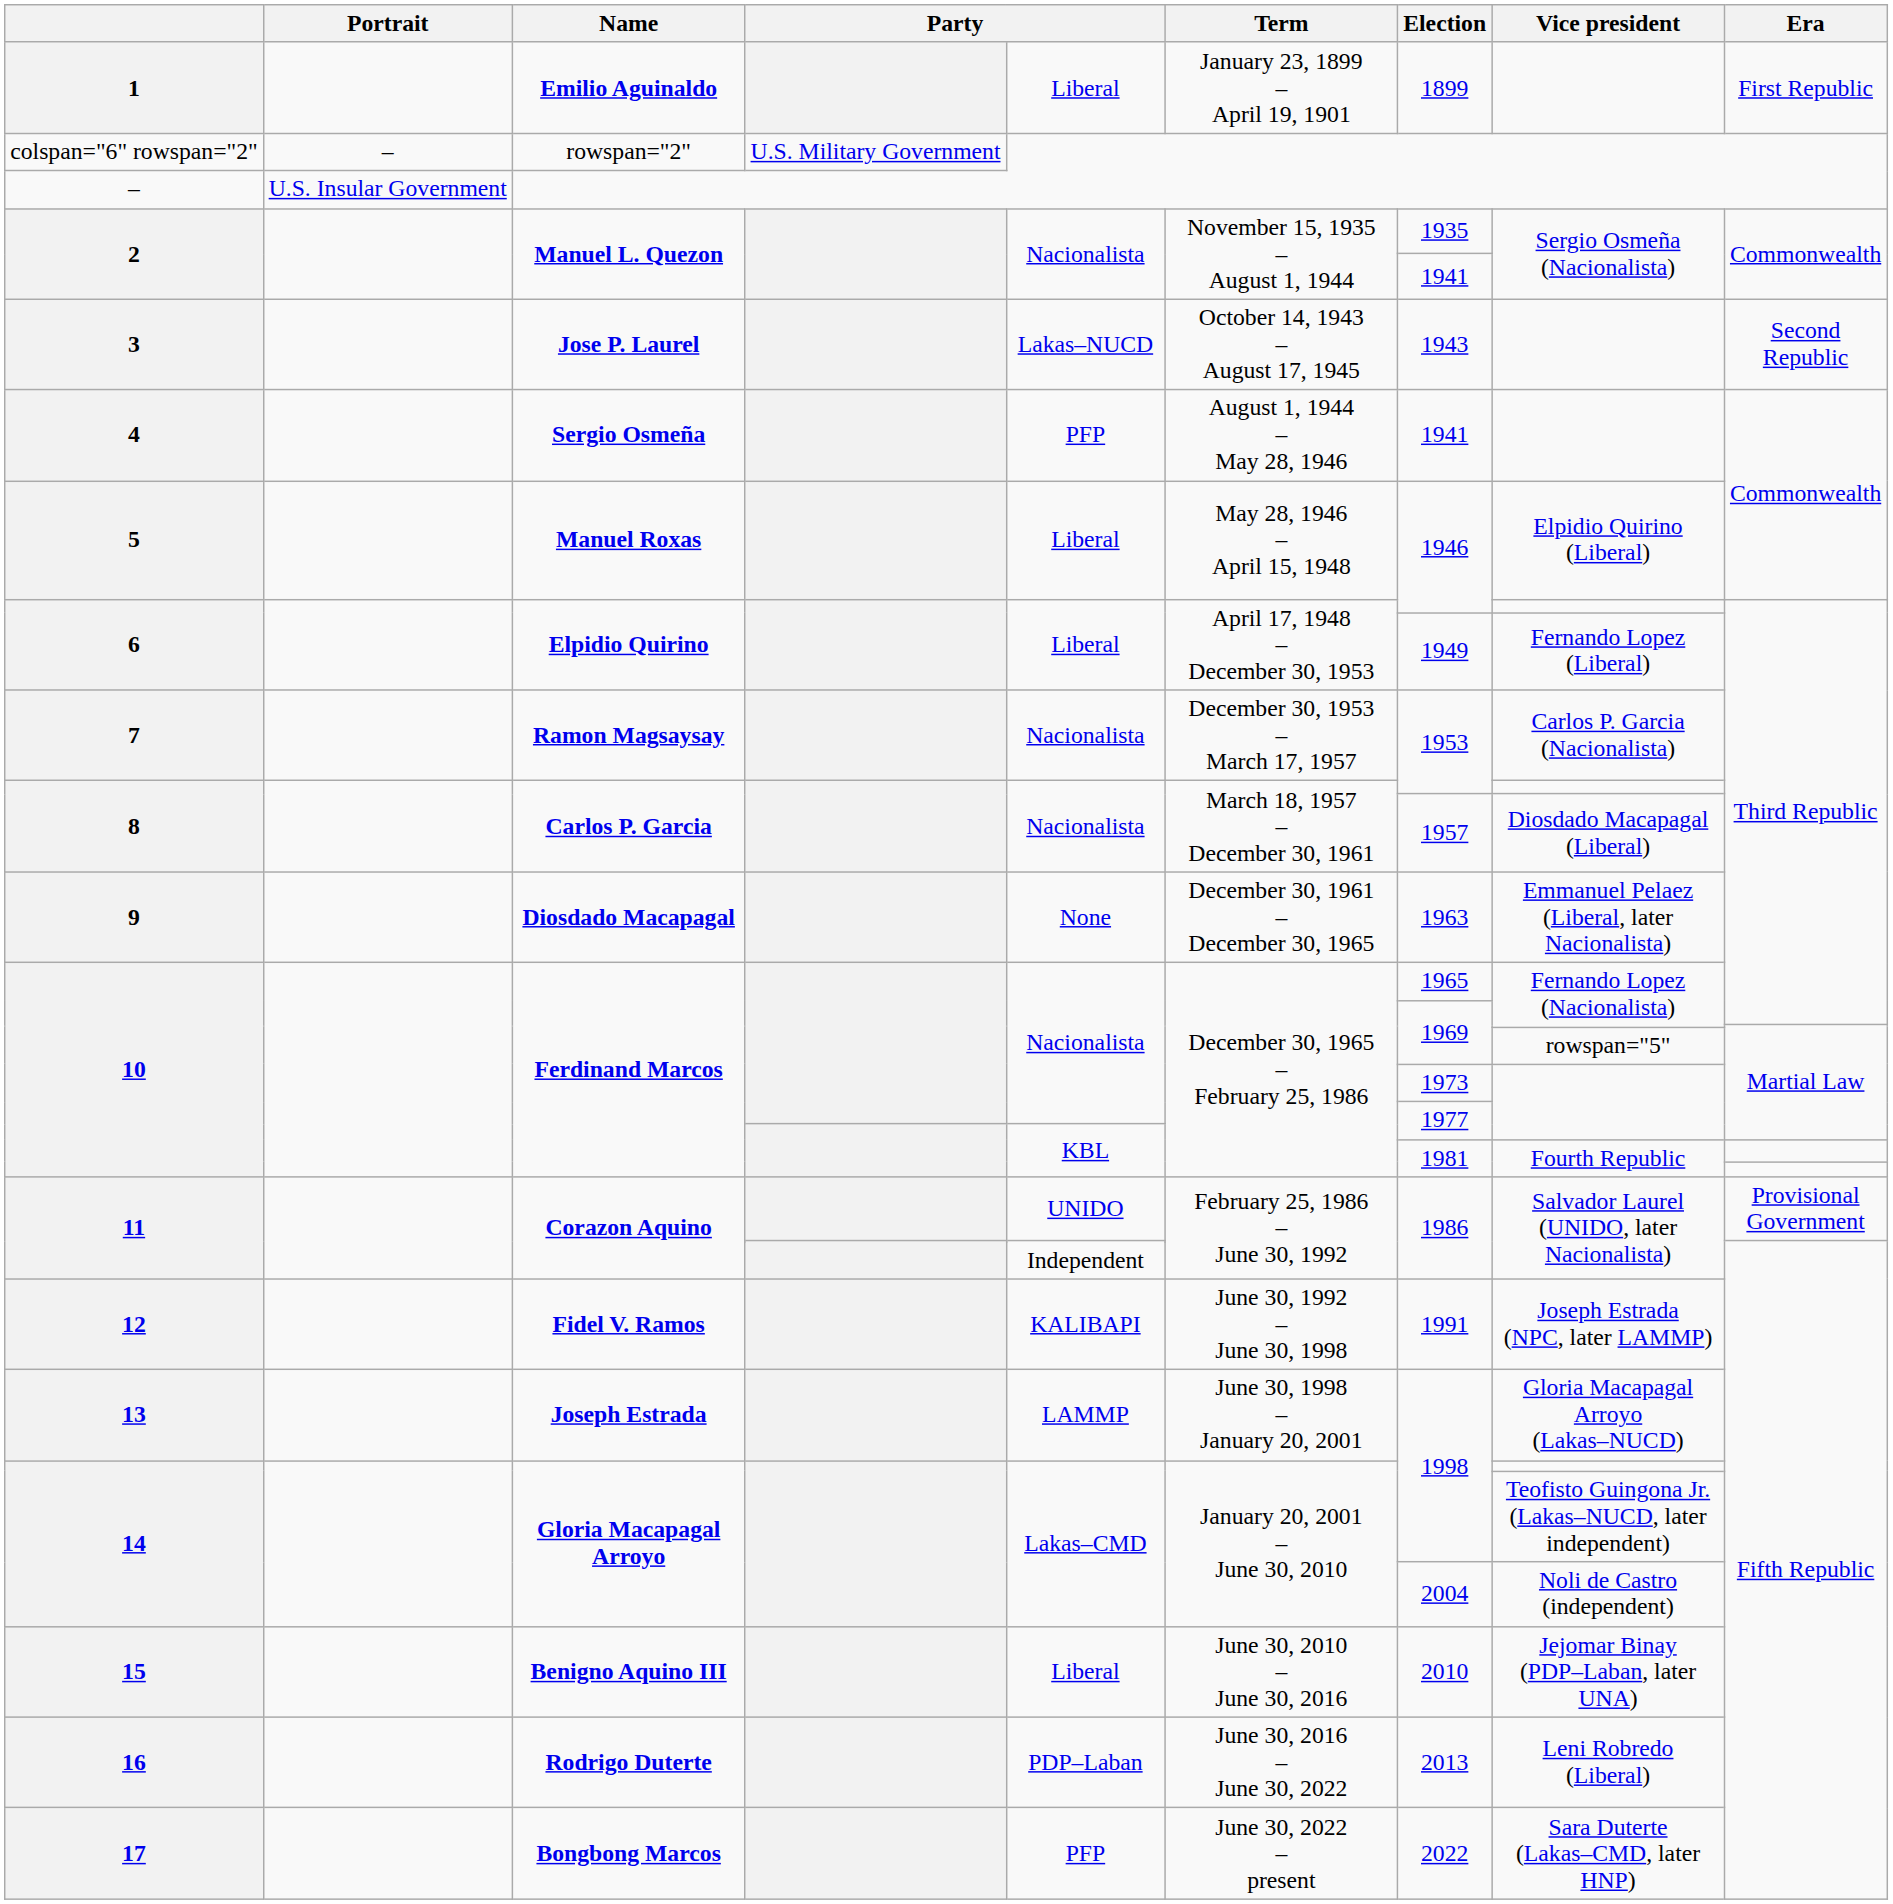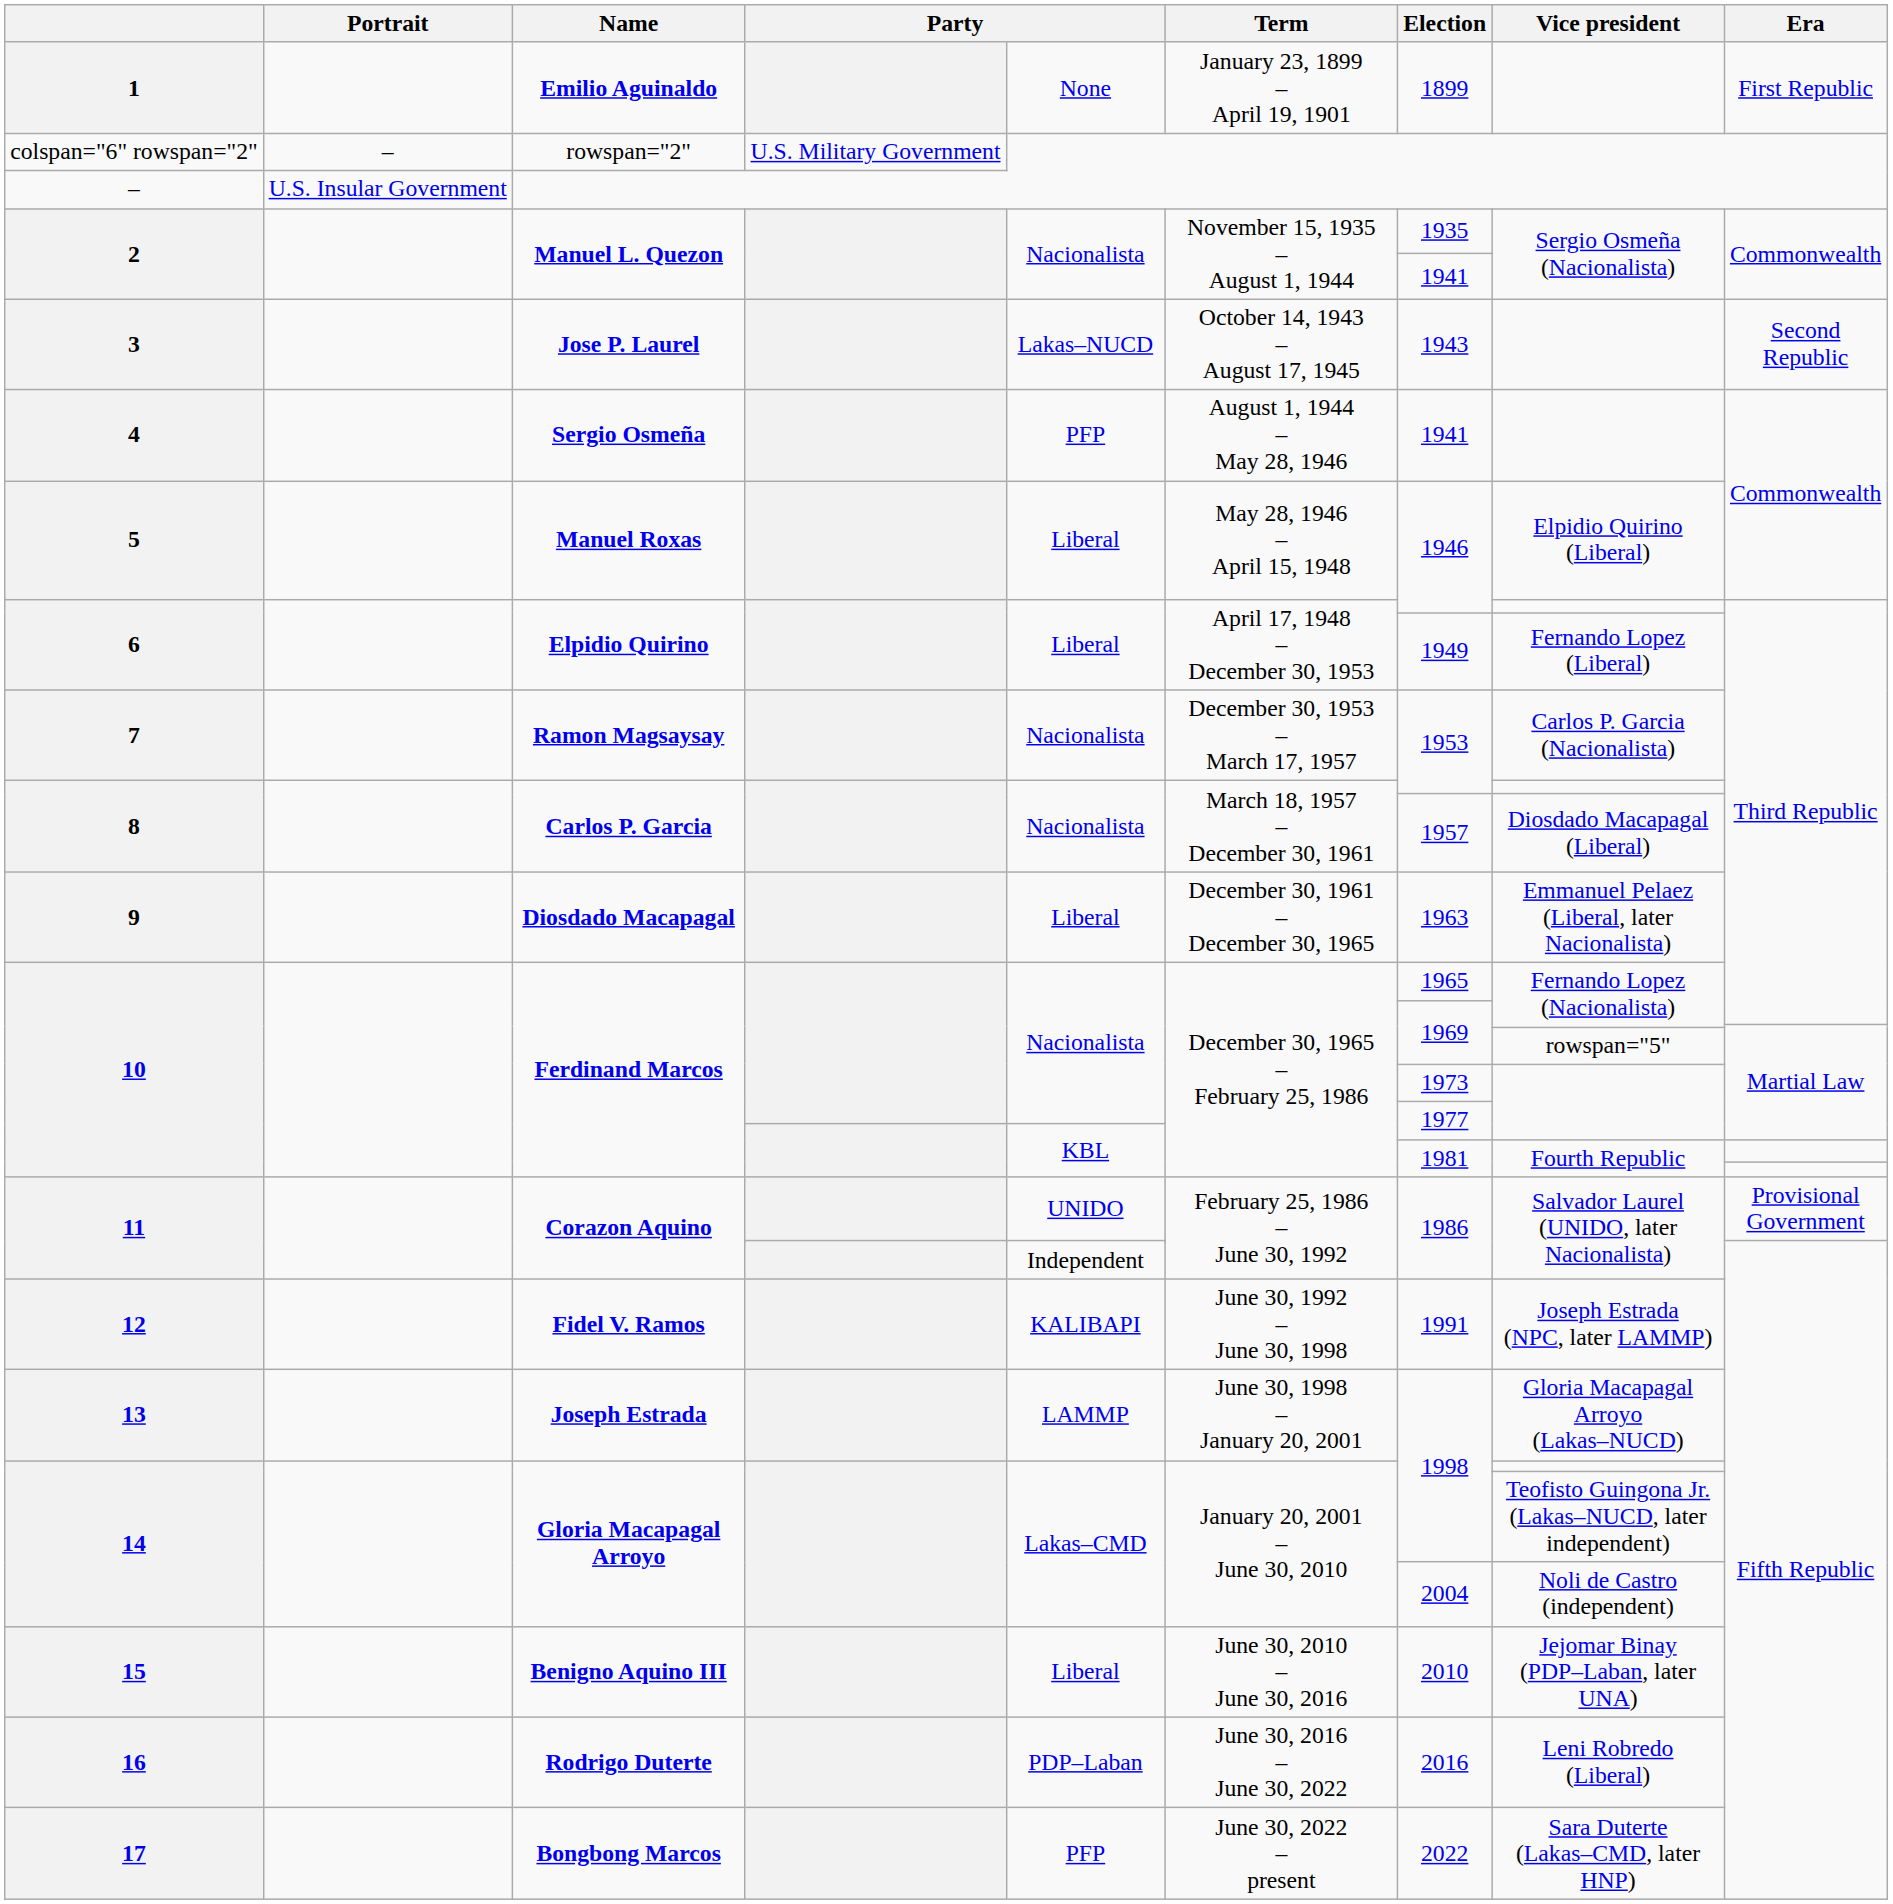(1085, 87) Liberal -> (1085, 87) None
(1085, 916) None -> (1085, 916) Liberal
(1445, 1762) 2013 -> (1445, 1762) 2016
